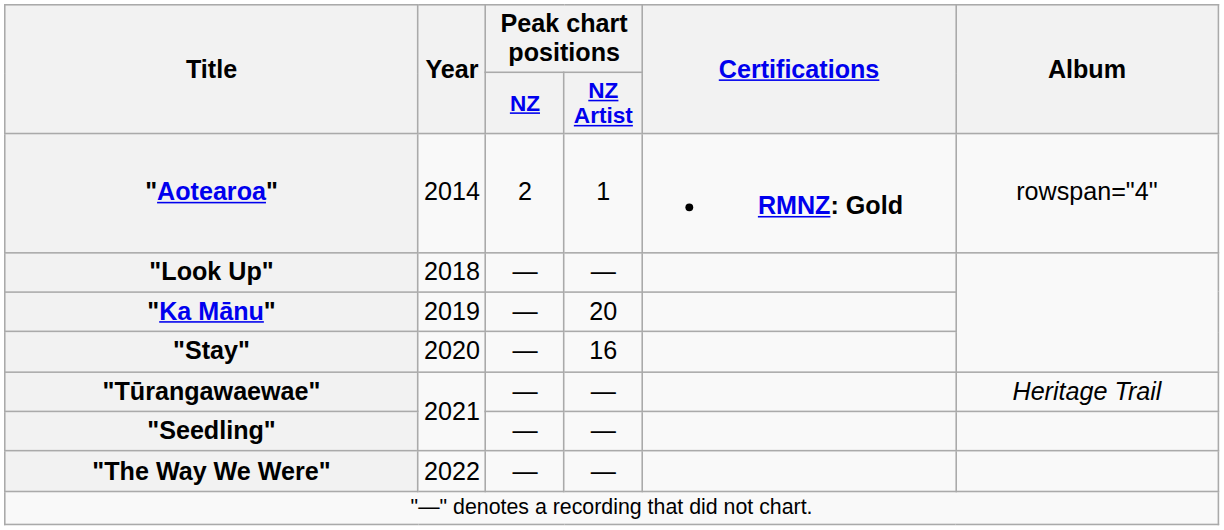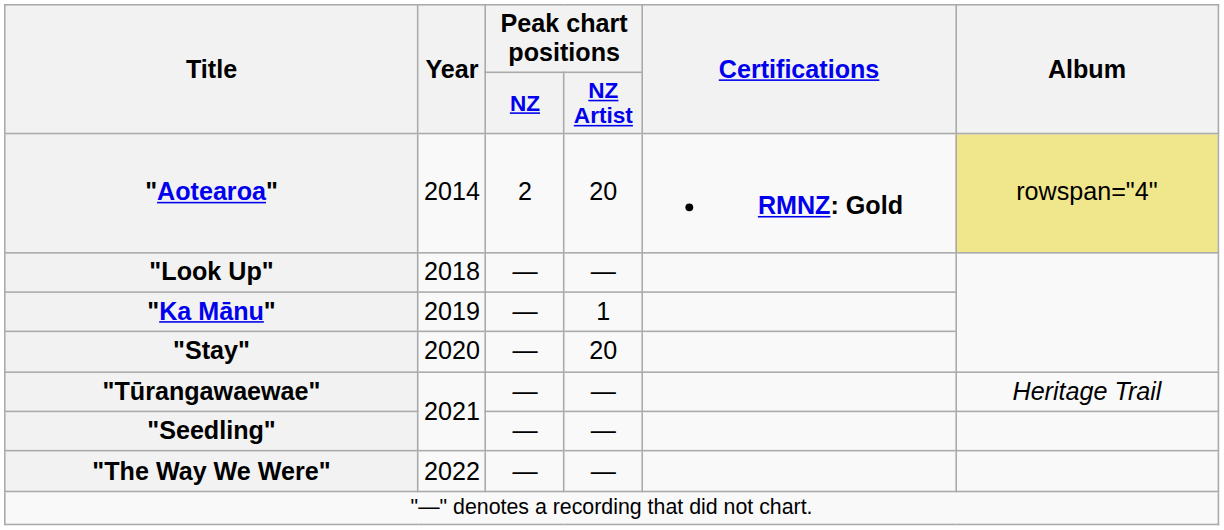(603, 192) 1 -> (603, 192) 20
(1087, 192) no background -> (1087, 192) khaki background
(603, 311) 20 -> (603, 311) 1
(603, 351) 16 -> (603, 351) 20
